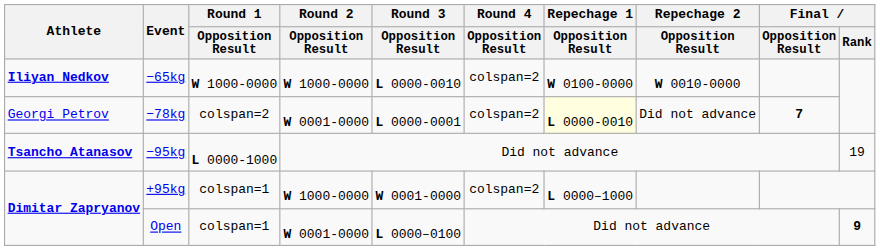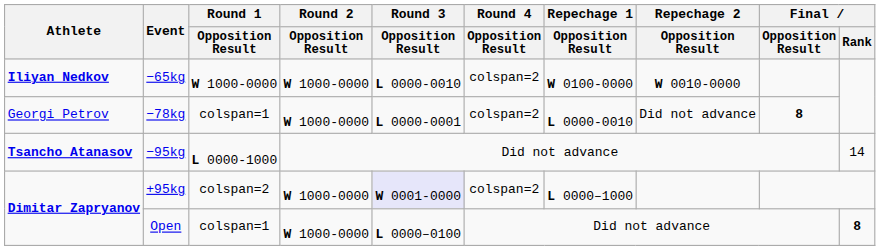(234, 115) colspan=2 -> (234, 115) colspan=1
(326, 123) W 0001-0000 -> (326, 123) W 1000-0000
(590, 123) lightyellow background -> (590, 123) no background
(799, 115) 7 -> (799, 115) 8
(857, 152) 19 -> (857, 152) 14
(234, 189) colspan=1 -> (234, 189) colspan=2
(418, 197) no background -> (418, 197) lavender background
(326, 235) W 0001-0000 -> (326, 235) W 1000-0000
(857, 227) 9 -> (857, 227) 8
